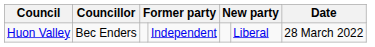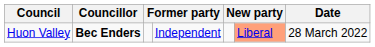(106, 32) normal -> (108, 32) bold
(251, 32) no background -> (255, 32) lightsalmon background
